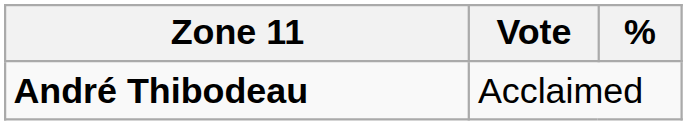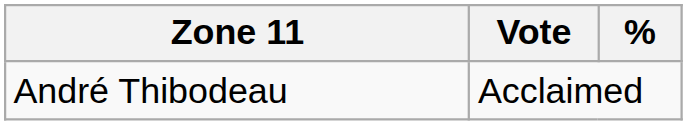(161, 89) bold -> (151, 89) normal
